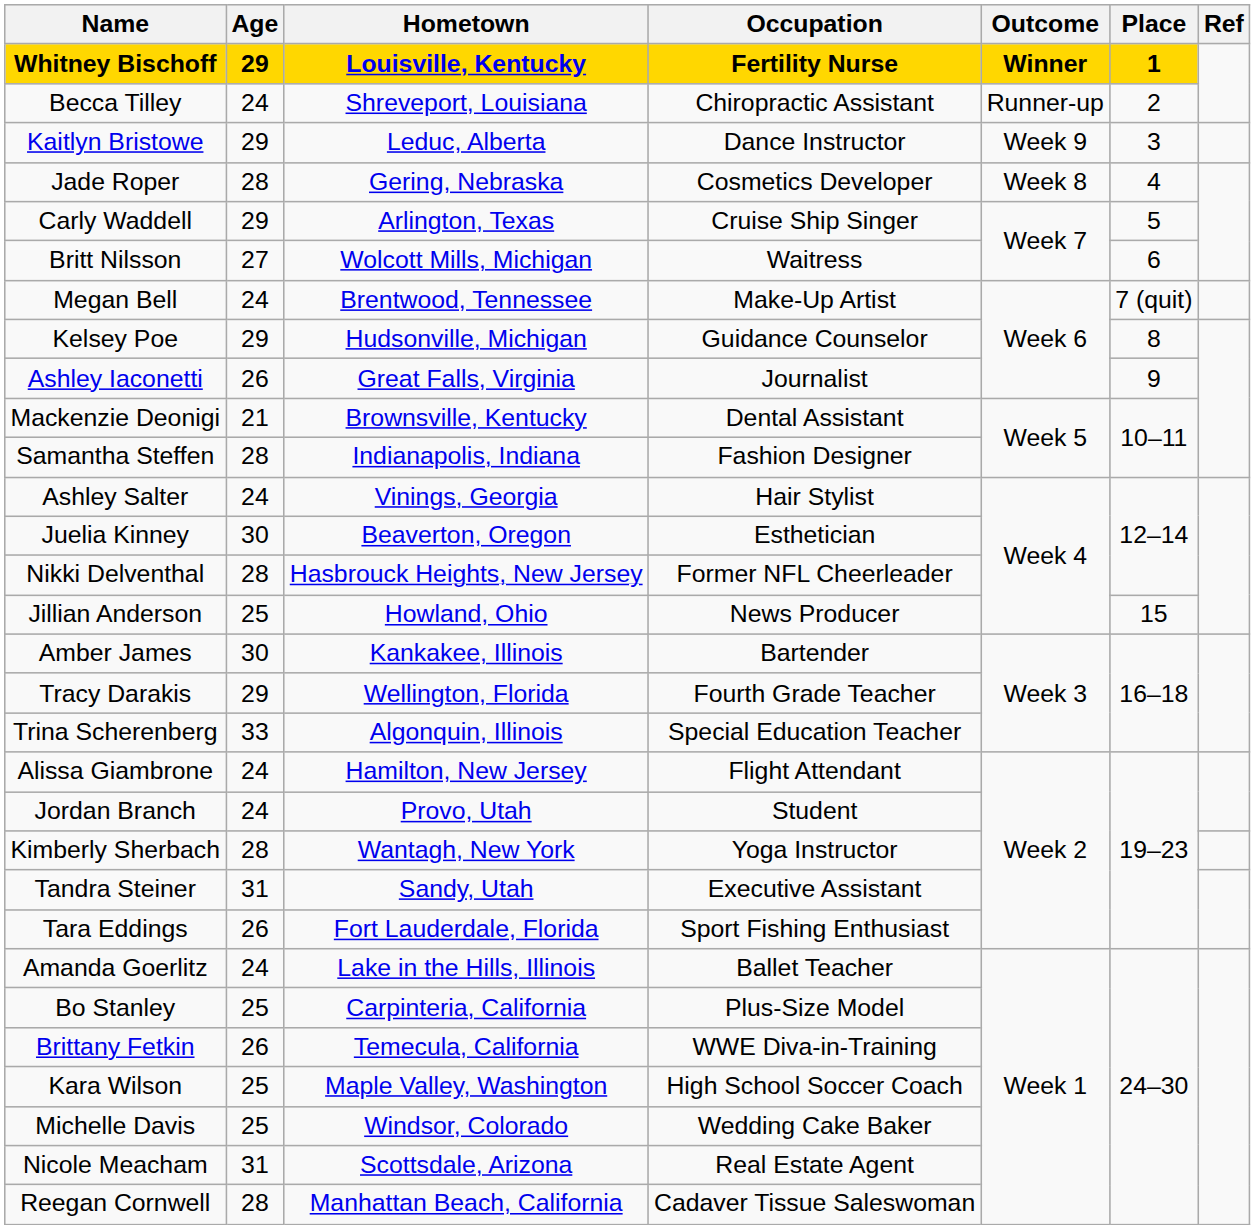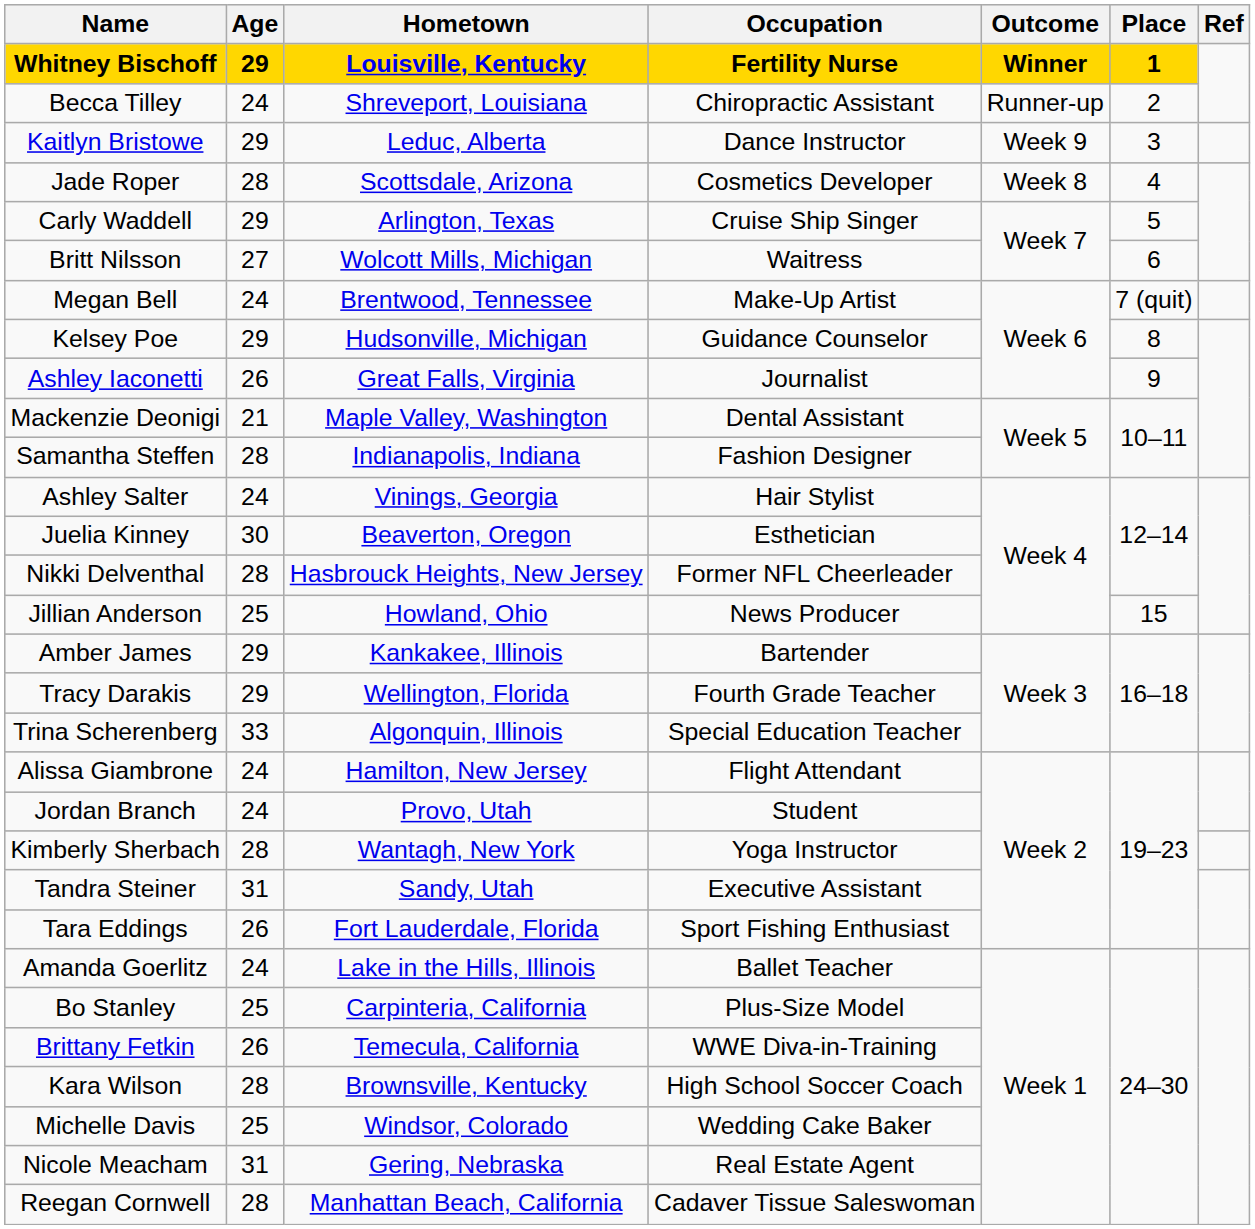(466, 181) Gering, Nebraska -> (466, 181) Scottsdale, Arizona
(466, 417) Brownsville, Kentucky -> (466, 417) Maple Valley, Washington
(255, 653) 30 -> (255, 653) 29
(255, 1086) 25 -> (255, 1086) 28
(466, 1086) Maple Valley, Washington -> (466, 1086) Brownsville, Kentucky
(466, 1164) Scottsdale, Arizona -> (466, 1164) Gering, Nebraska
